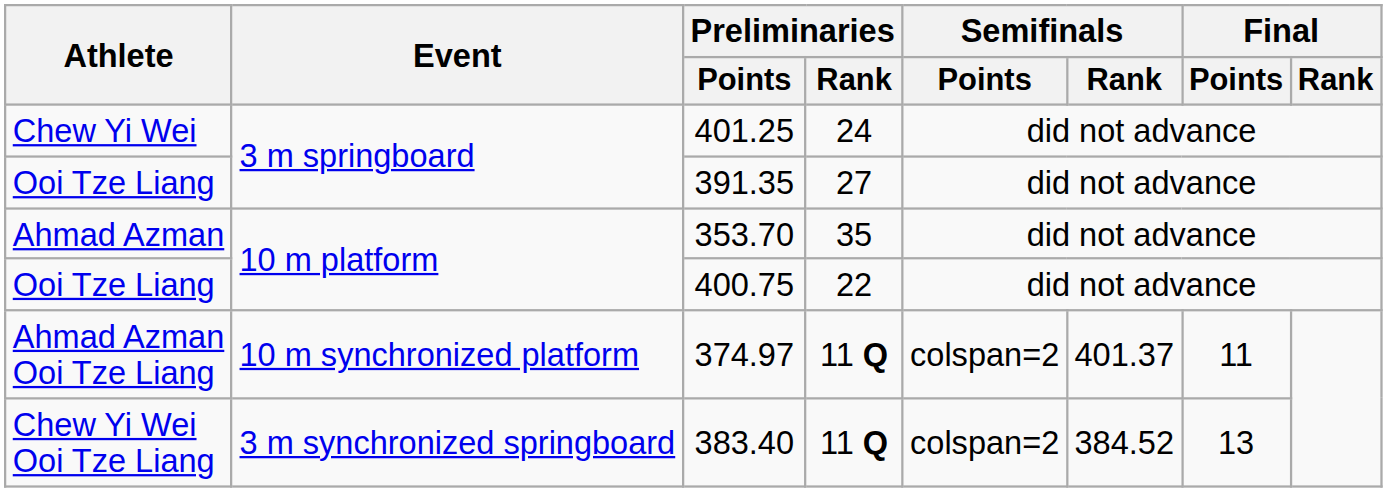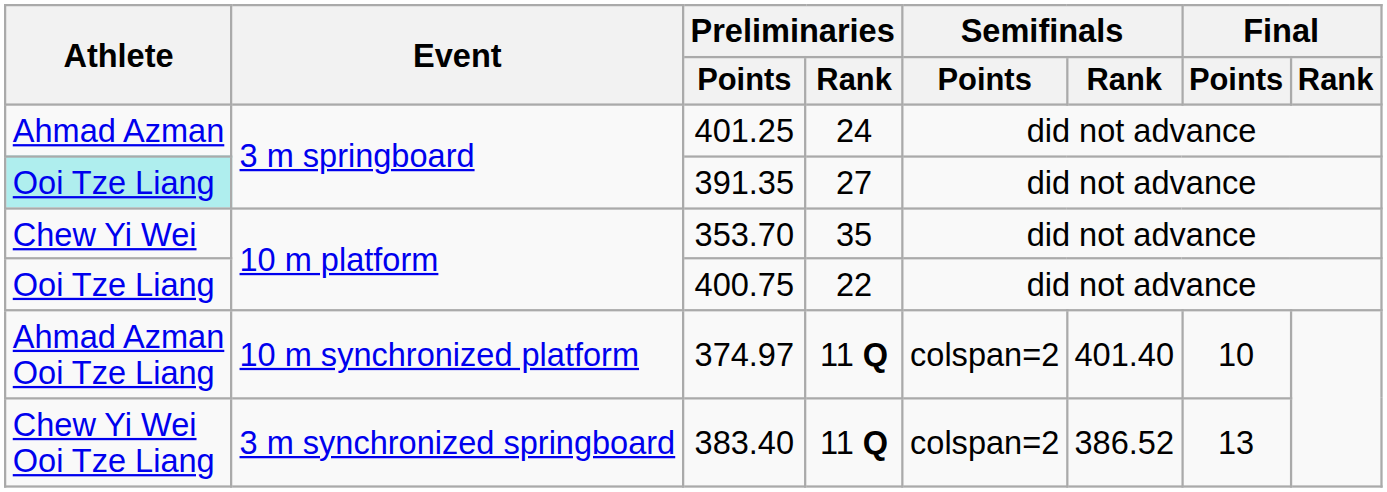(105, 131) Chew Yi Wei -> (119, 131) Ahmad Azman
(114, 183) no background -> (114, 183) paleturquoise background
(119, 234) Ahmad Azman -> (105, 234) Chew Yi Wei
(1124, 355) 401.37 -> (1124, 355) 401.40
(1236, 355) 11 -> (1236, 355) 10
(1124, 442) 384.52 -> (1124, 442) 386.52
